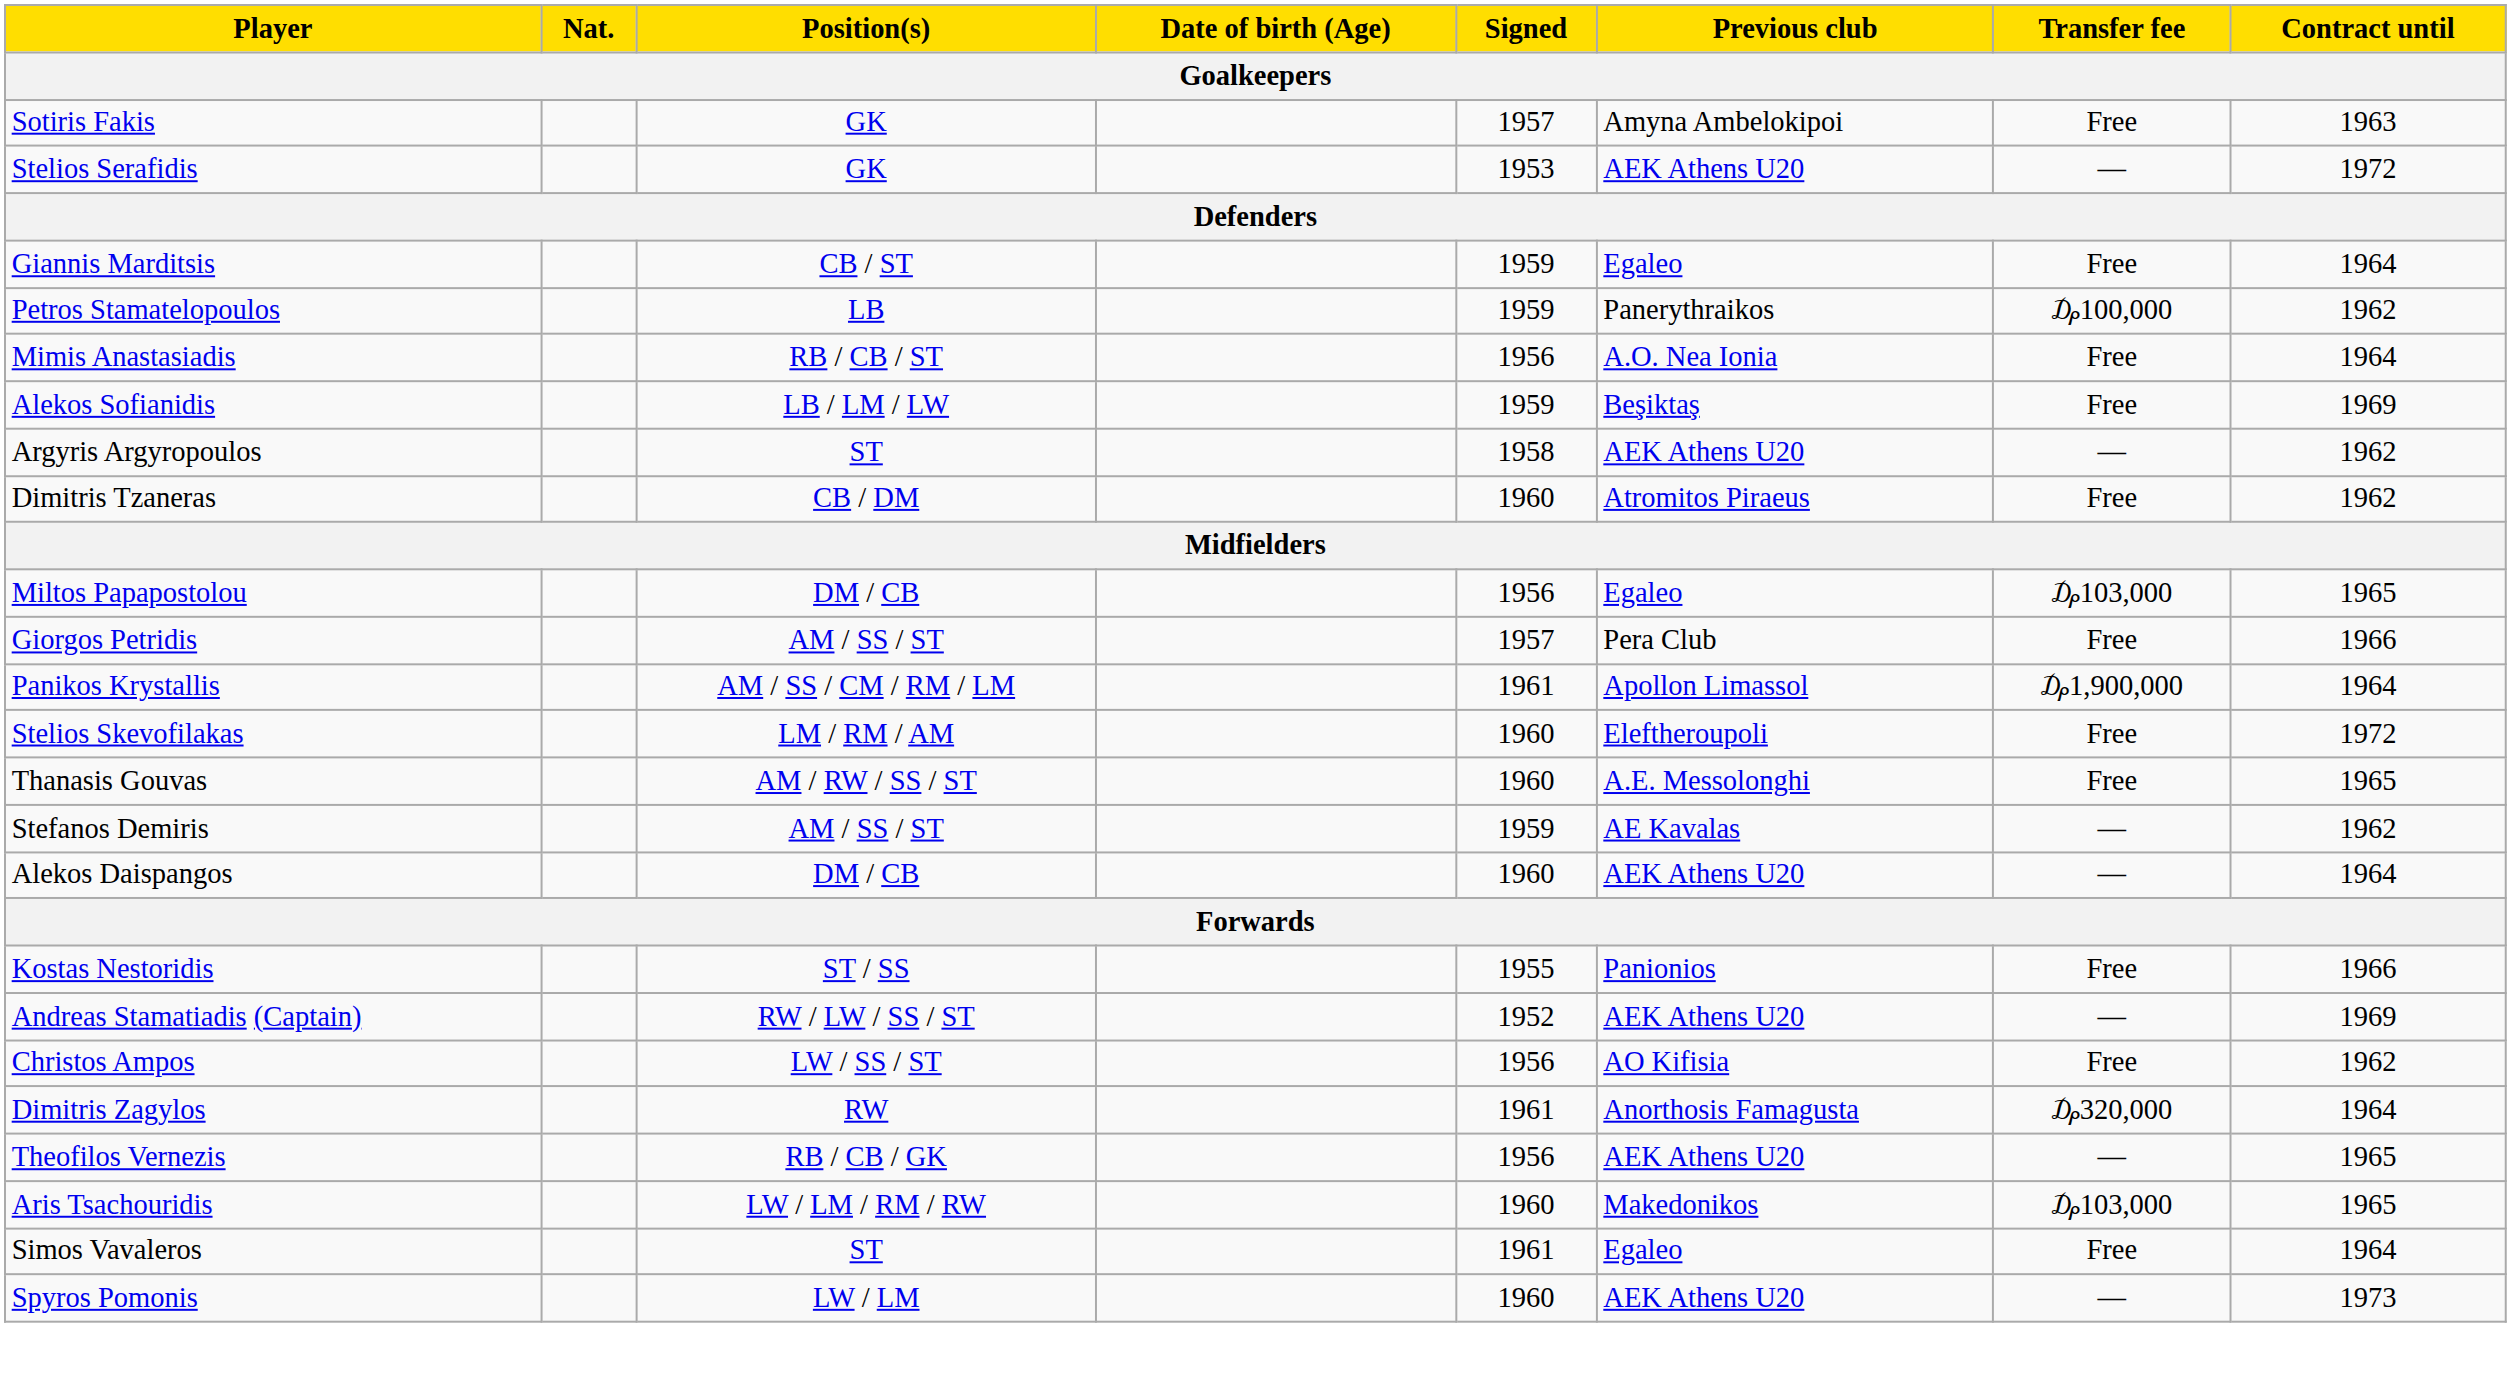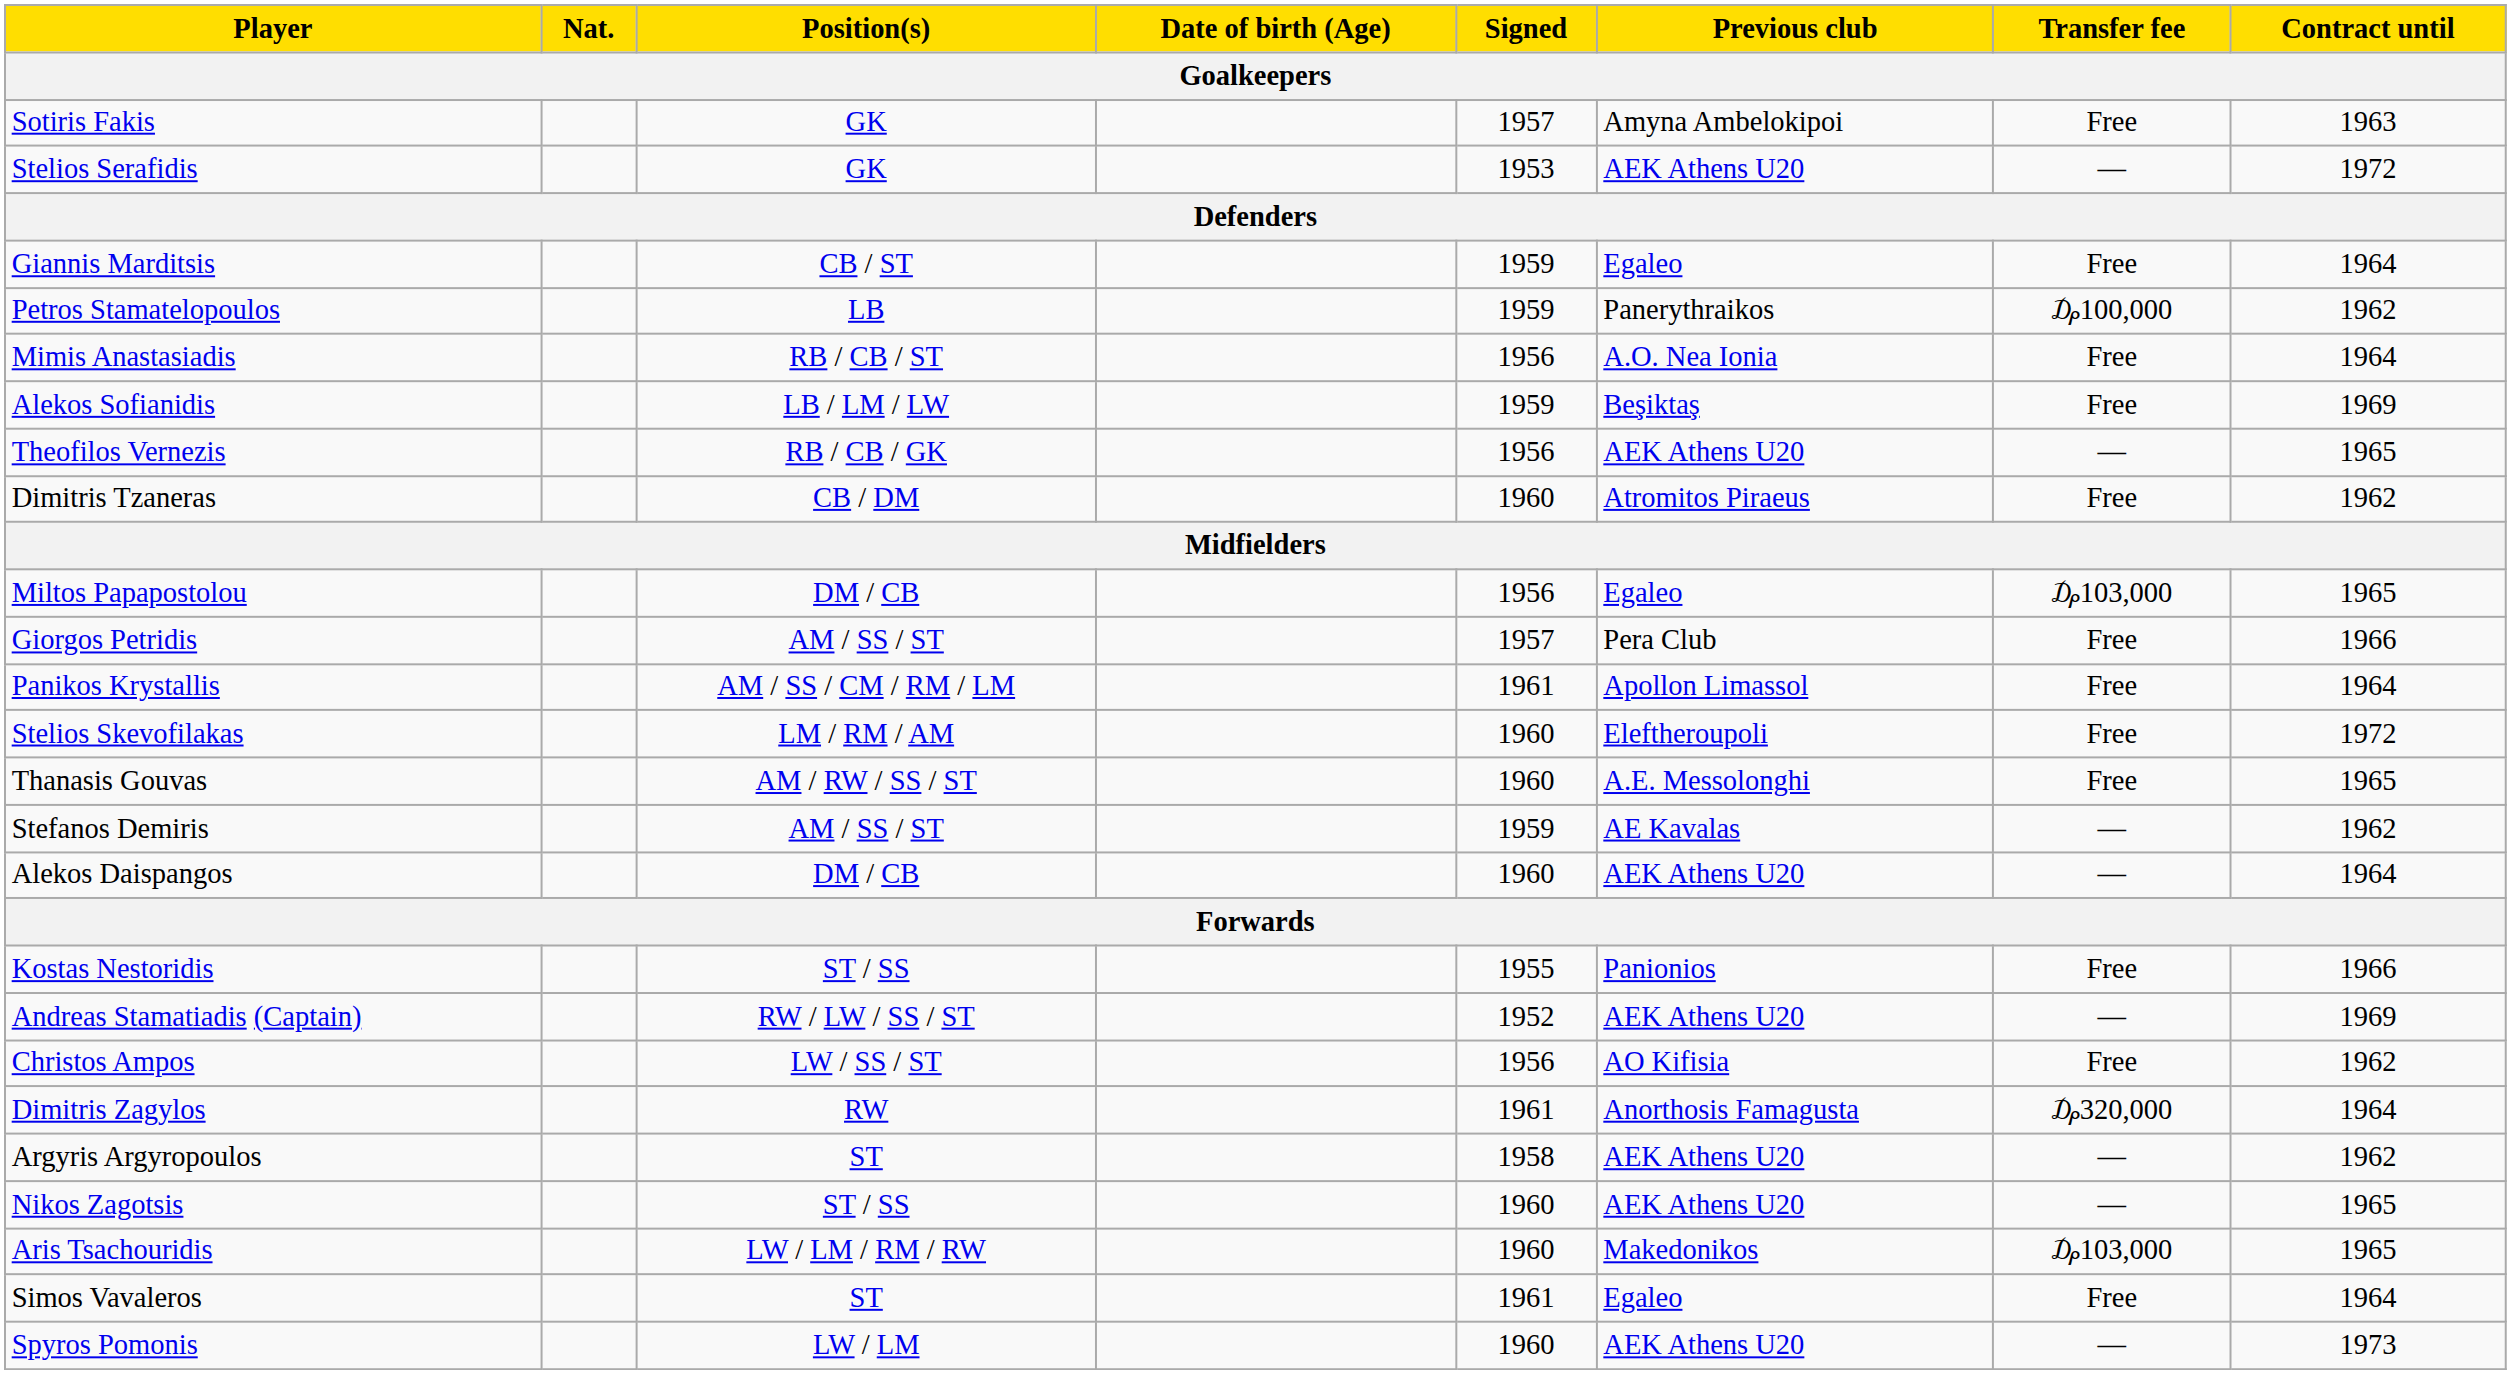rows swapped: (119, 1157) <-> (137, 451)
(2112, 686) ₯1,900,000 -> (2112, 686) Free
+ row: (98, 1204)
